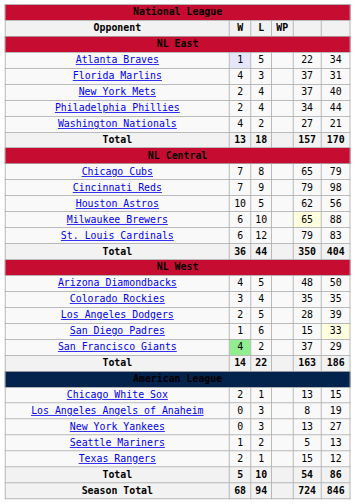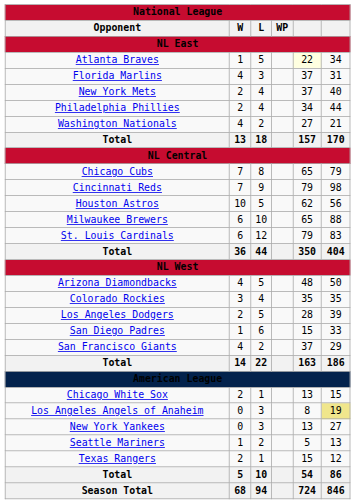(240, 61) lavender background -> (240, 61) no background
(307, 61) no background -> (307, 61) lightyellow background
(307, 220) lightyellow background -> (307, 220) no background
(336, 332) lightyellow background -> (336, 332) no background
(240, 348) lightgreen background -> (240, 348) no background
(336, 411) no background -> (336, 411) khaki background
